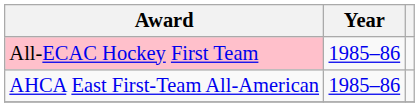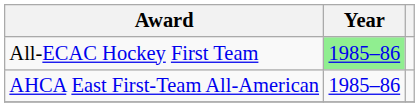(134, 53) pink background -> (134, 53) no background
(364, 53) no background -> (364, 53) lightgreen background
